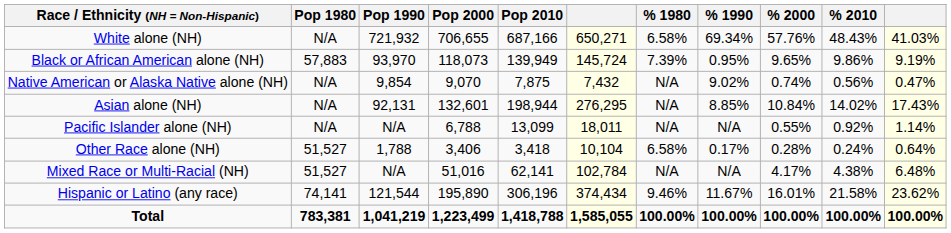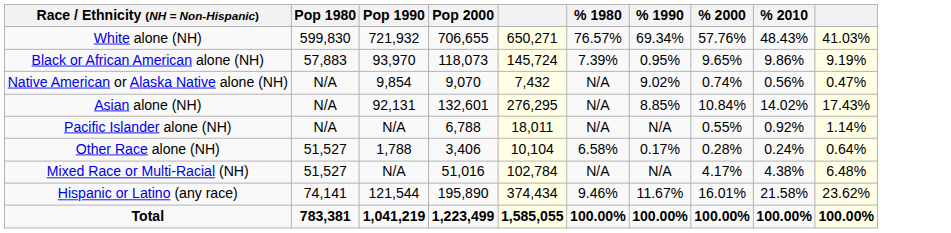- column: (532, 15)
(325, 37) N/A -> (325, 37) 599,830
(667, 37) 6.58% -> (598, 37) 76.57%
